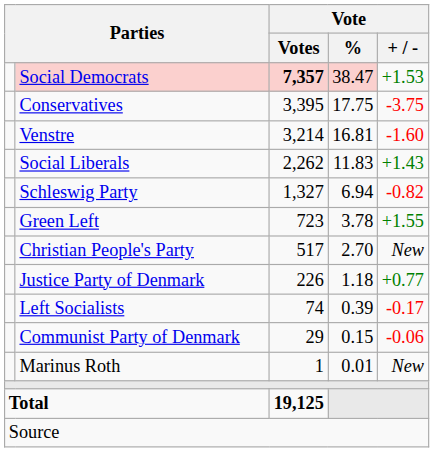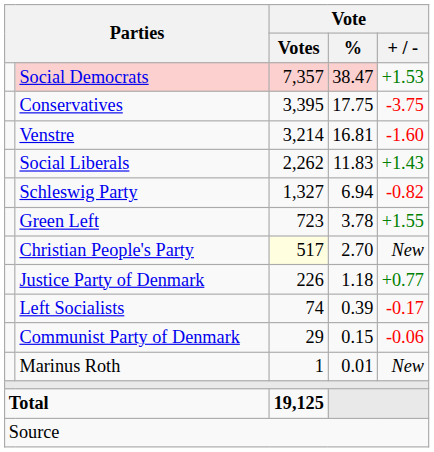(303, 76) bold -> (303, 76) normal
(310, 250) no background -> (310, 250) lightyellow background
